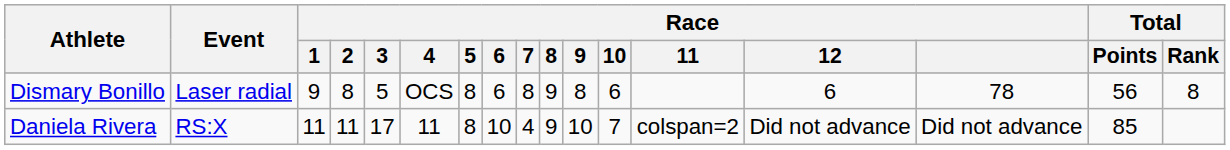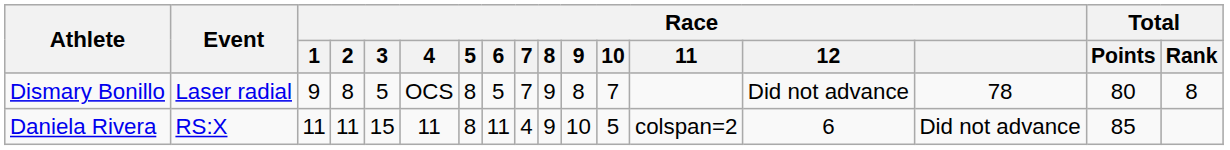(499, 91) 6 -> (498, 91) 5
(528, 91) 8 -> (527, 91) 7
(615, 91) 6 -> (613, 91) 7
(830, 91) 6 -> (828, 91) Did not advance
(1125, 91) 56 -> (1123, 91) 80
(382, 127) 17 -> (382, 127) 15
(499, 127) 10 -> (498, 127) 11
(615, 127) 7 -> (613, 127) 5
(830, 127) Did not advance -> (828, 127) 6
